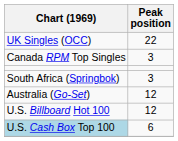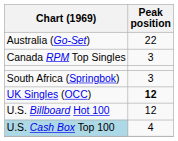(49, 40) UK Singles (OCC) -> (48, 40) Australia (Go-Set)
(48, 95) Australia (Go-Set) -> (49, 95) UK Singles (OCC)
(151, 95) normal -> (151, 95) bold
(151, 128) 6 -> (151, 128) 4
